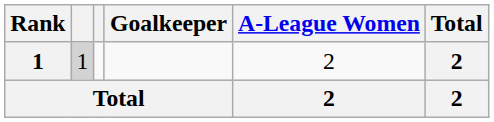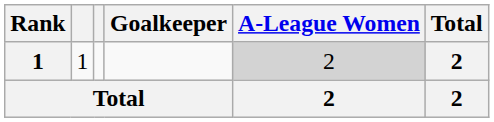(82, 60) lightgrey background -> (82, 60) no background
(329, 60) no background -> (329, 60) lightgrey background
